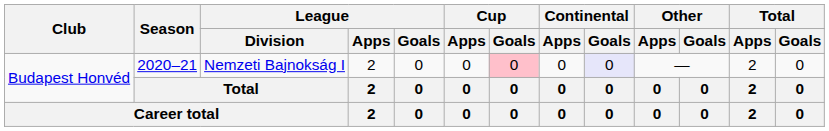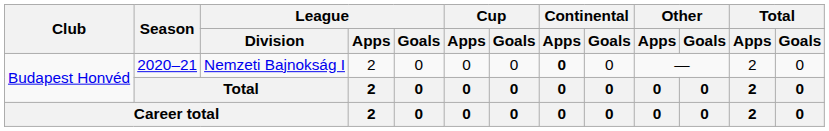(514, 65) pink background -> (514, 65) no background
(562, 65) normal -> (562, 65) bold
(609, 65) lavender background -> (609, 65) no background
